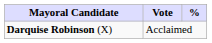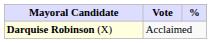(59, 30) no background -> (59, 30) lightyellow background
